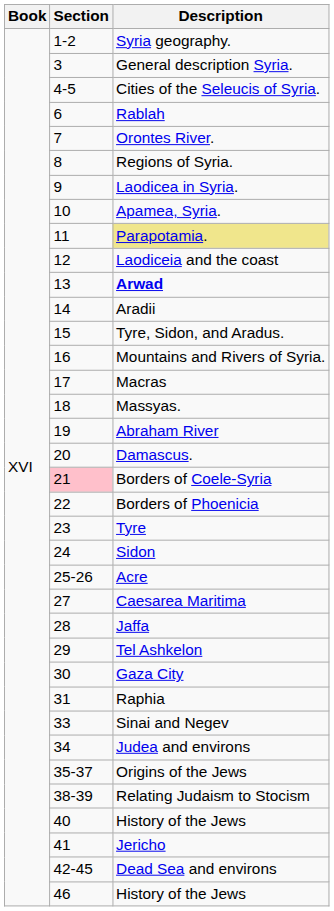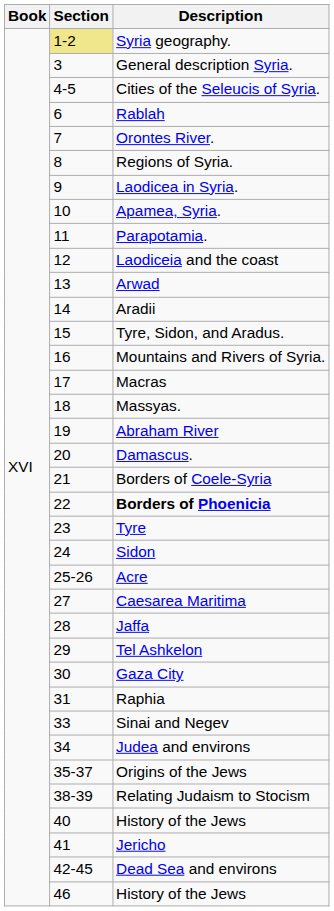(65, 41) no background -> (65, 41) khaki background
(162, 235) khaki background -> (162, 235) no background
(140, 284) bold -> (138, 284) normal
(62, 479) pink background -> (62, 479) no background
(187, 503) normal -> (193, 503) bold
